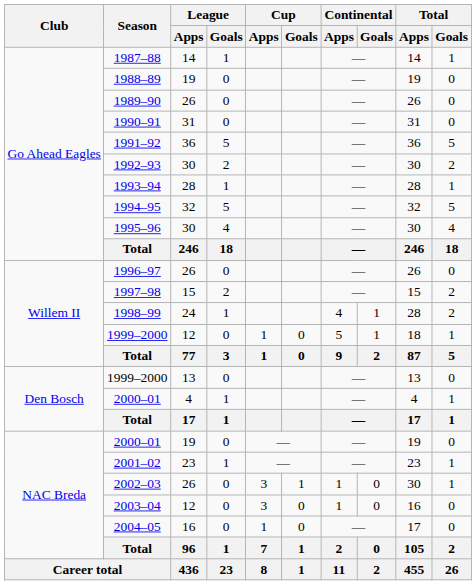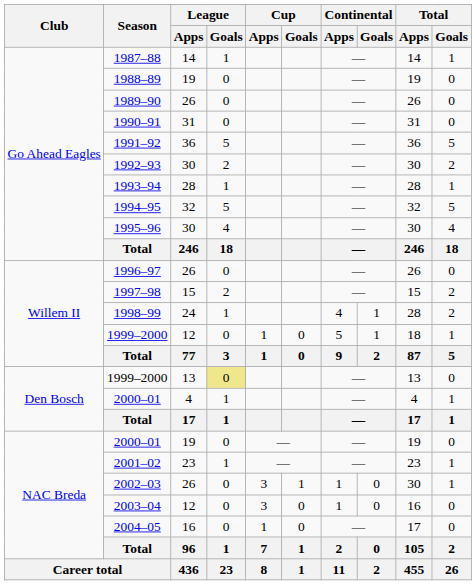(226, 377) no background -> (226, 377) khaki background
